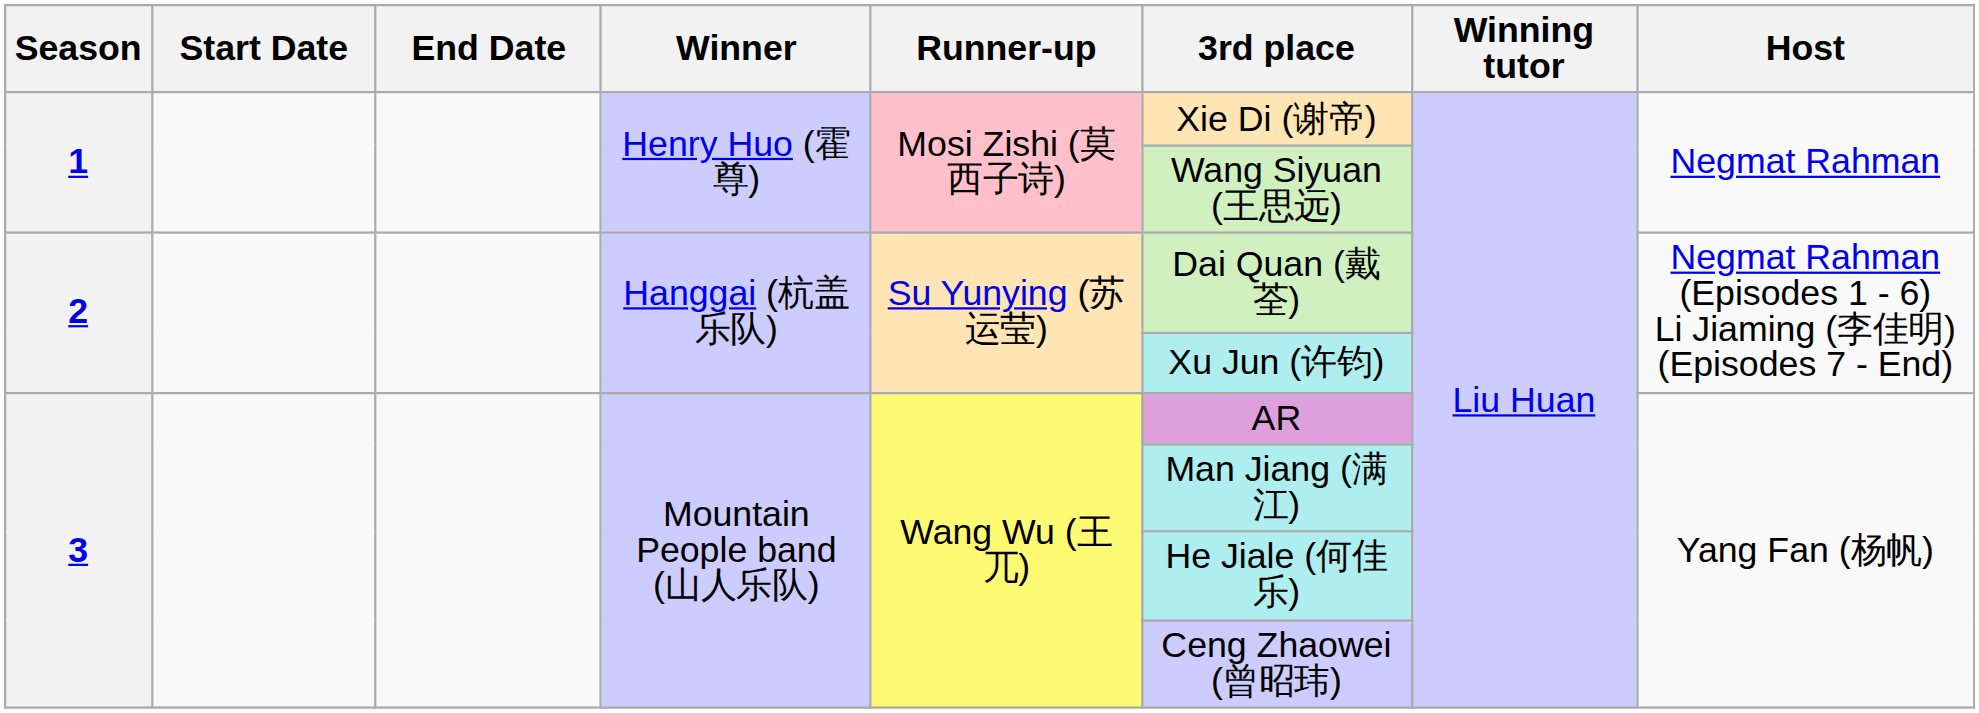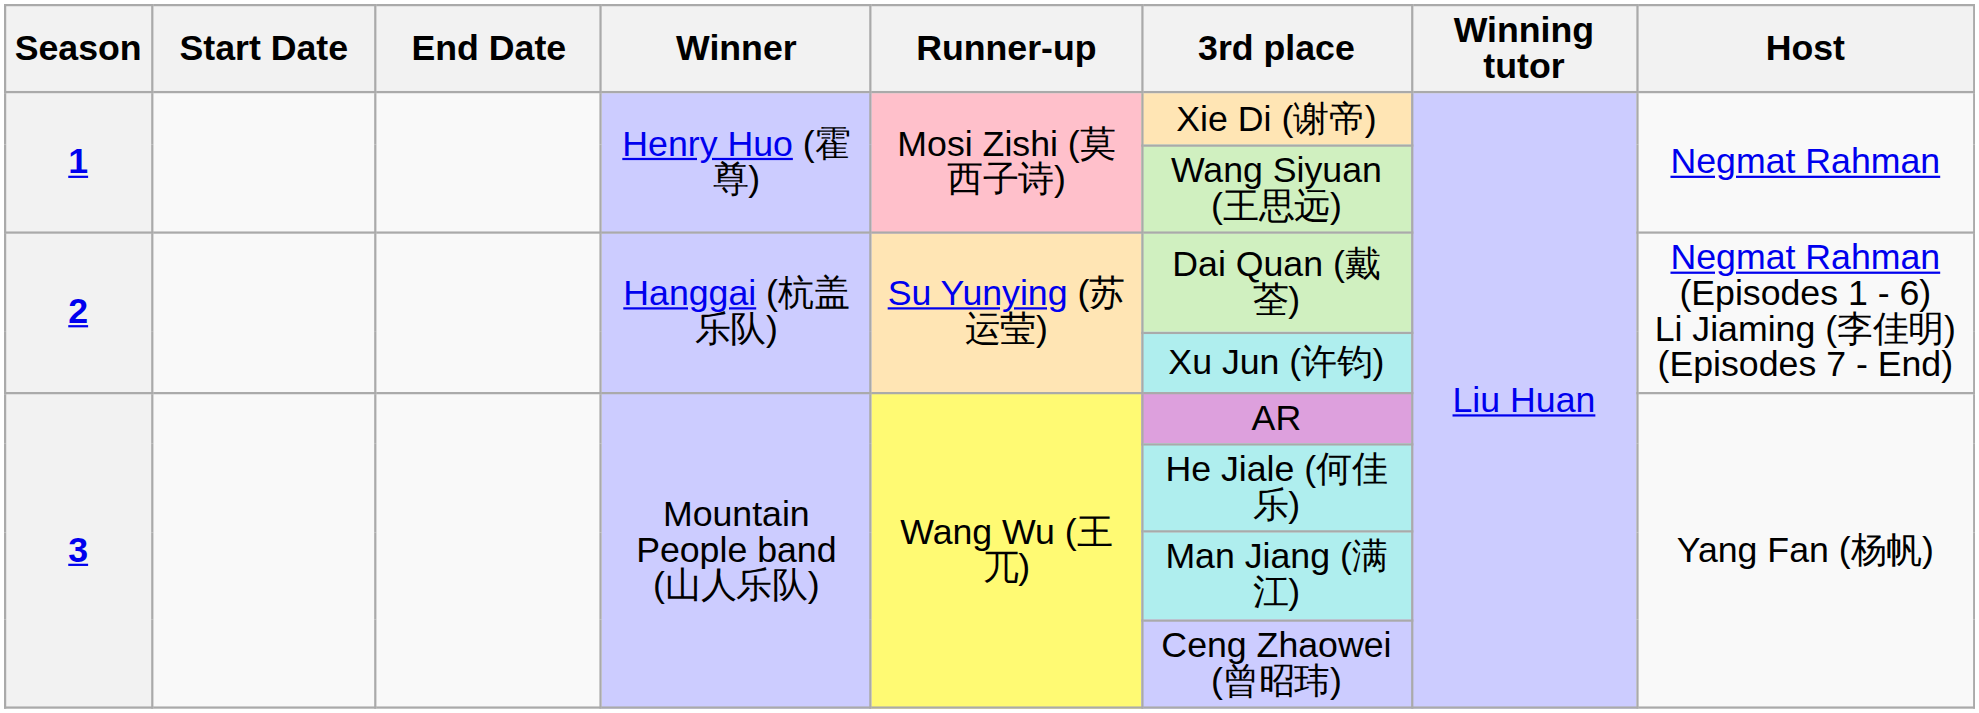(1276, 487) Man Jiang (满江) -> (1276, 487) He Jiale (何佳乐)
(1276, 575) He Jiale (何佳乐) -> (1276, 575) Man Jiang (满江)
